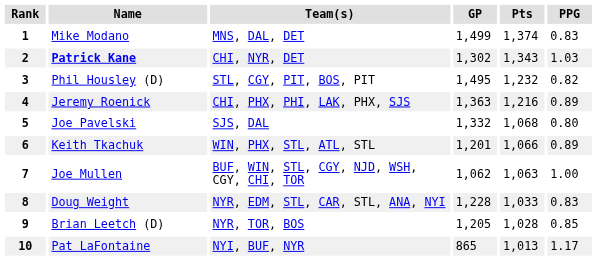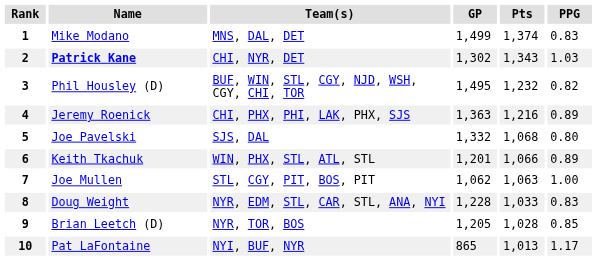(294, 80) STL, CGY, PIT, BOS, PIT -> (315, 87) BUF, WIN, STL, CGY, NJD, WSH, CGY, CHI, TOR
(315, 174) BUF, WIN, STL, CGY, NJD, WSH, CGY, CHI, TOR -> (294, 181) STL, CGY, PIT, BOS, PIT
